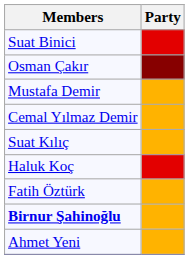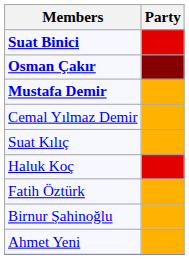(42, 42) normal -> (44, 42) bold
(48, 67) normal -> (52, 67) bold
(54, 92) normal -> (57, 92) bold
(64, 216) bold -> (60, 216) normal
